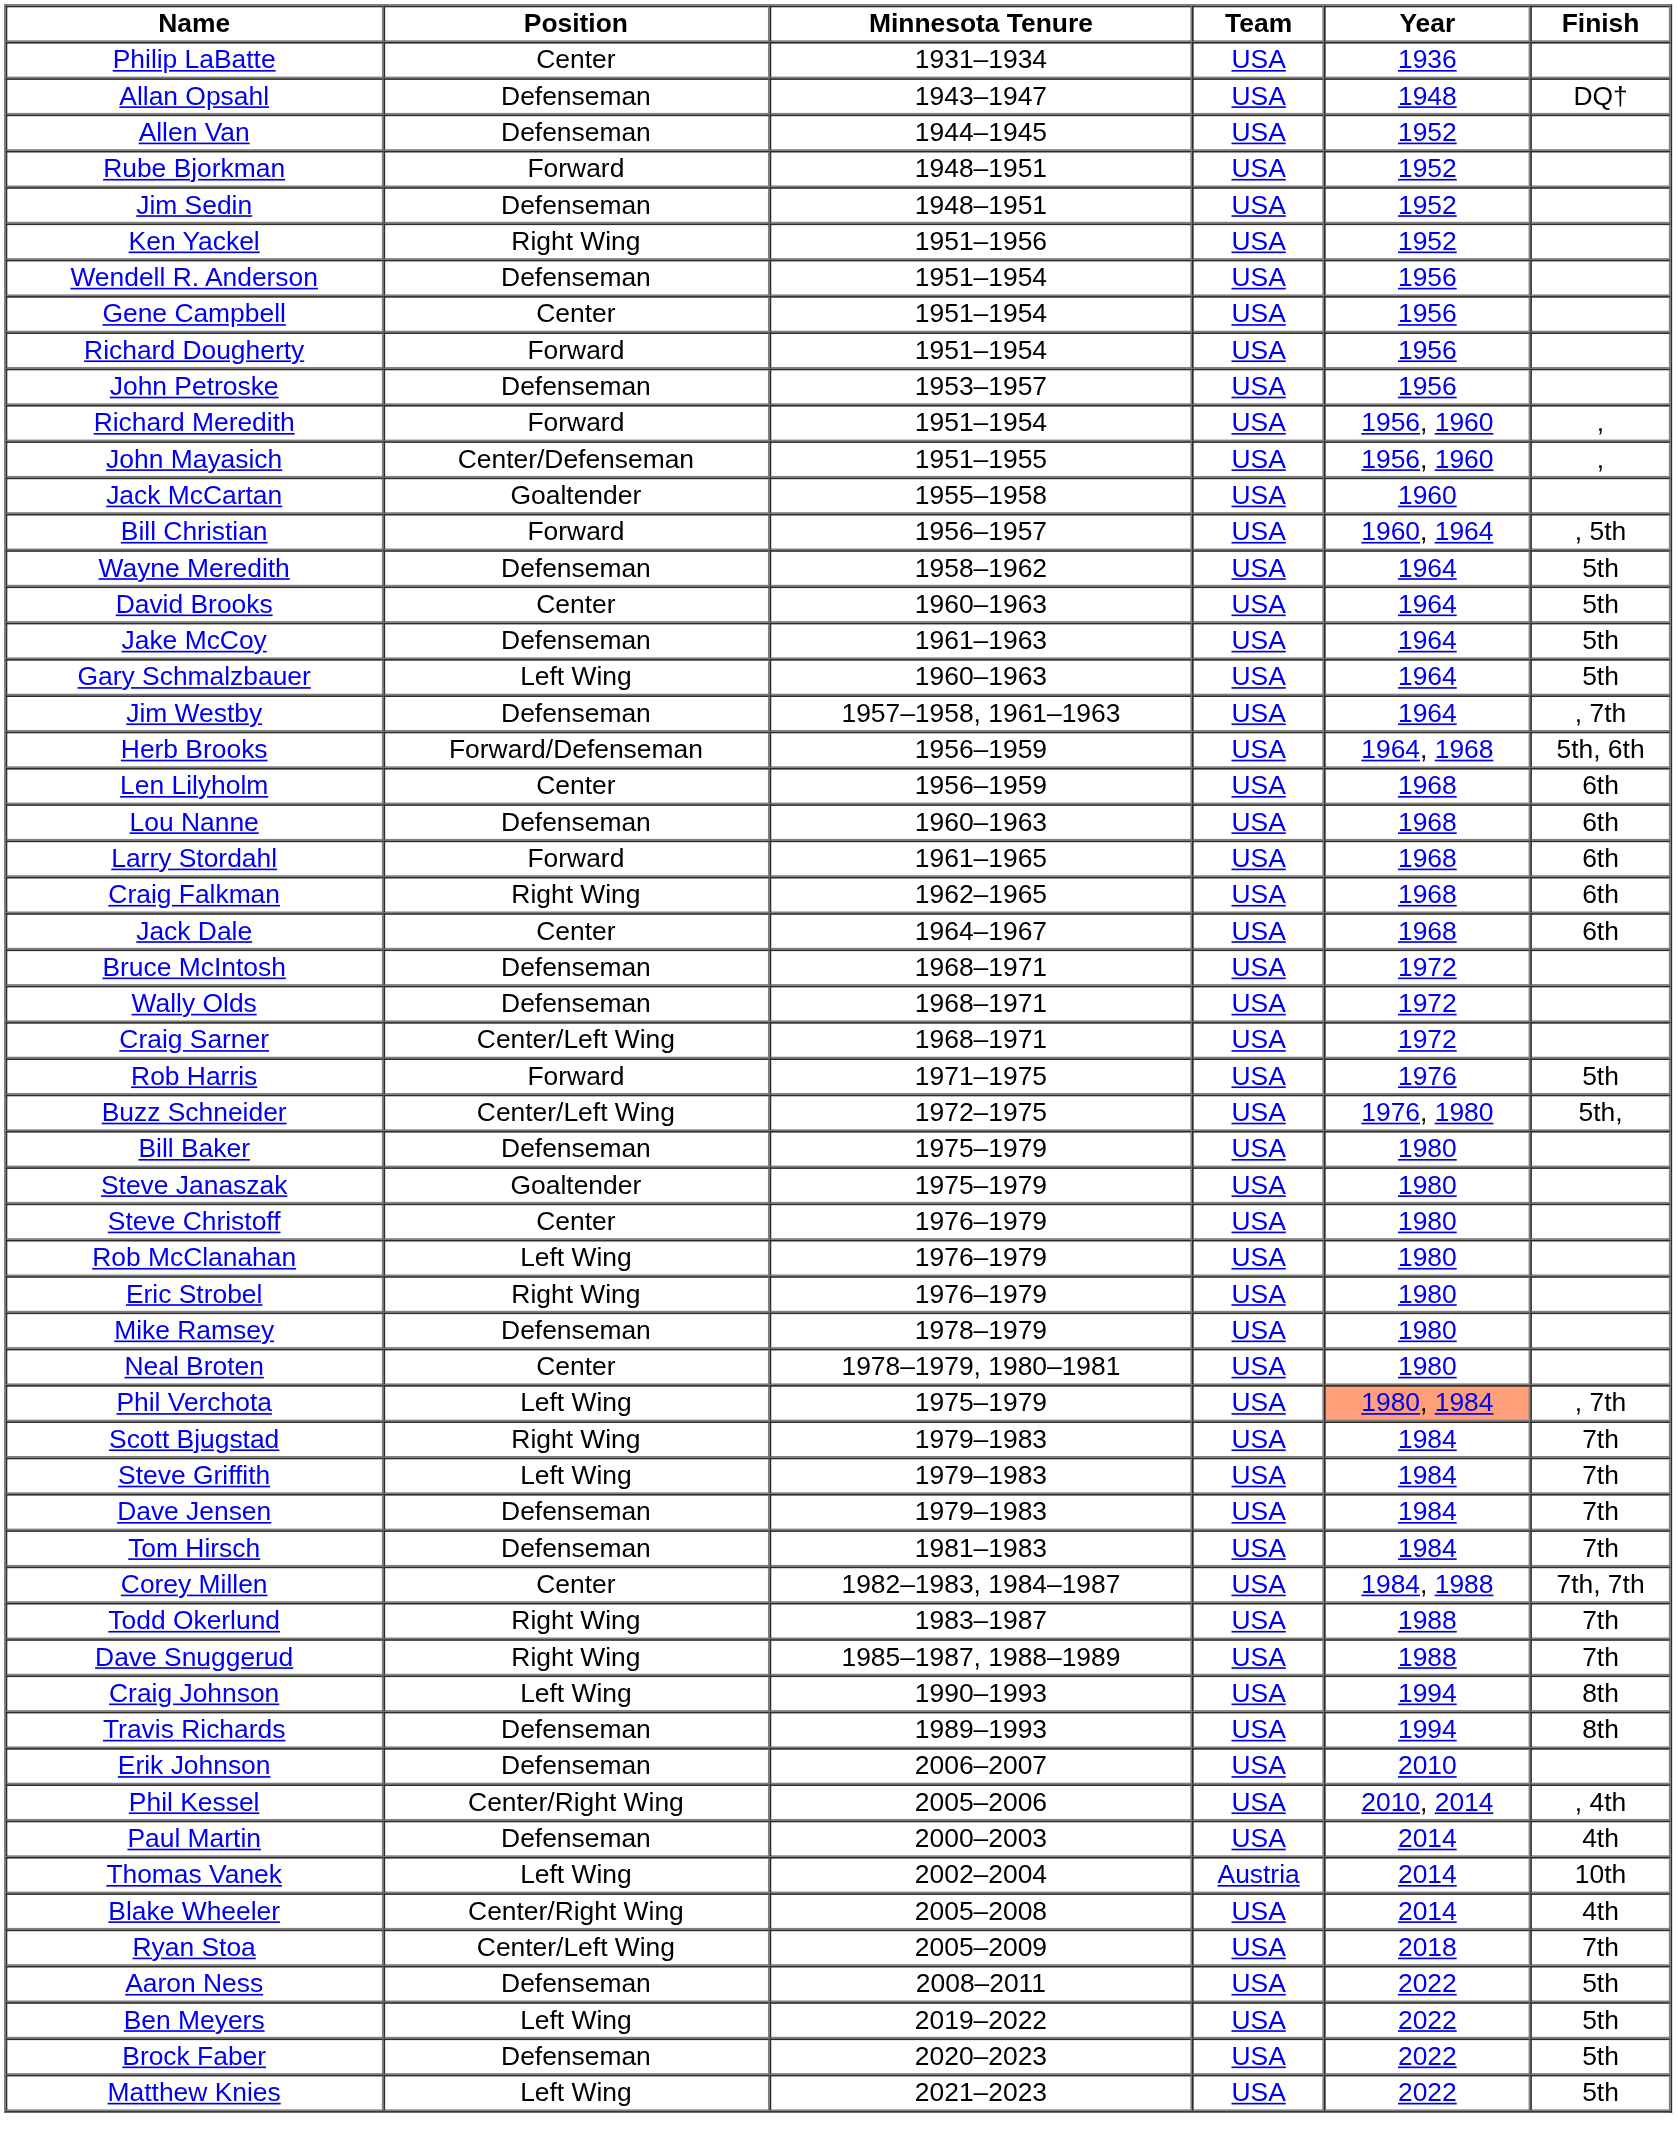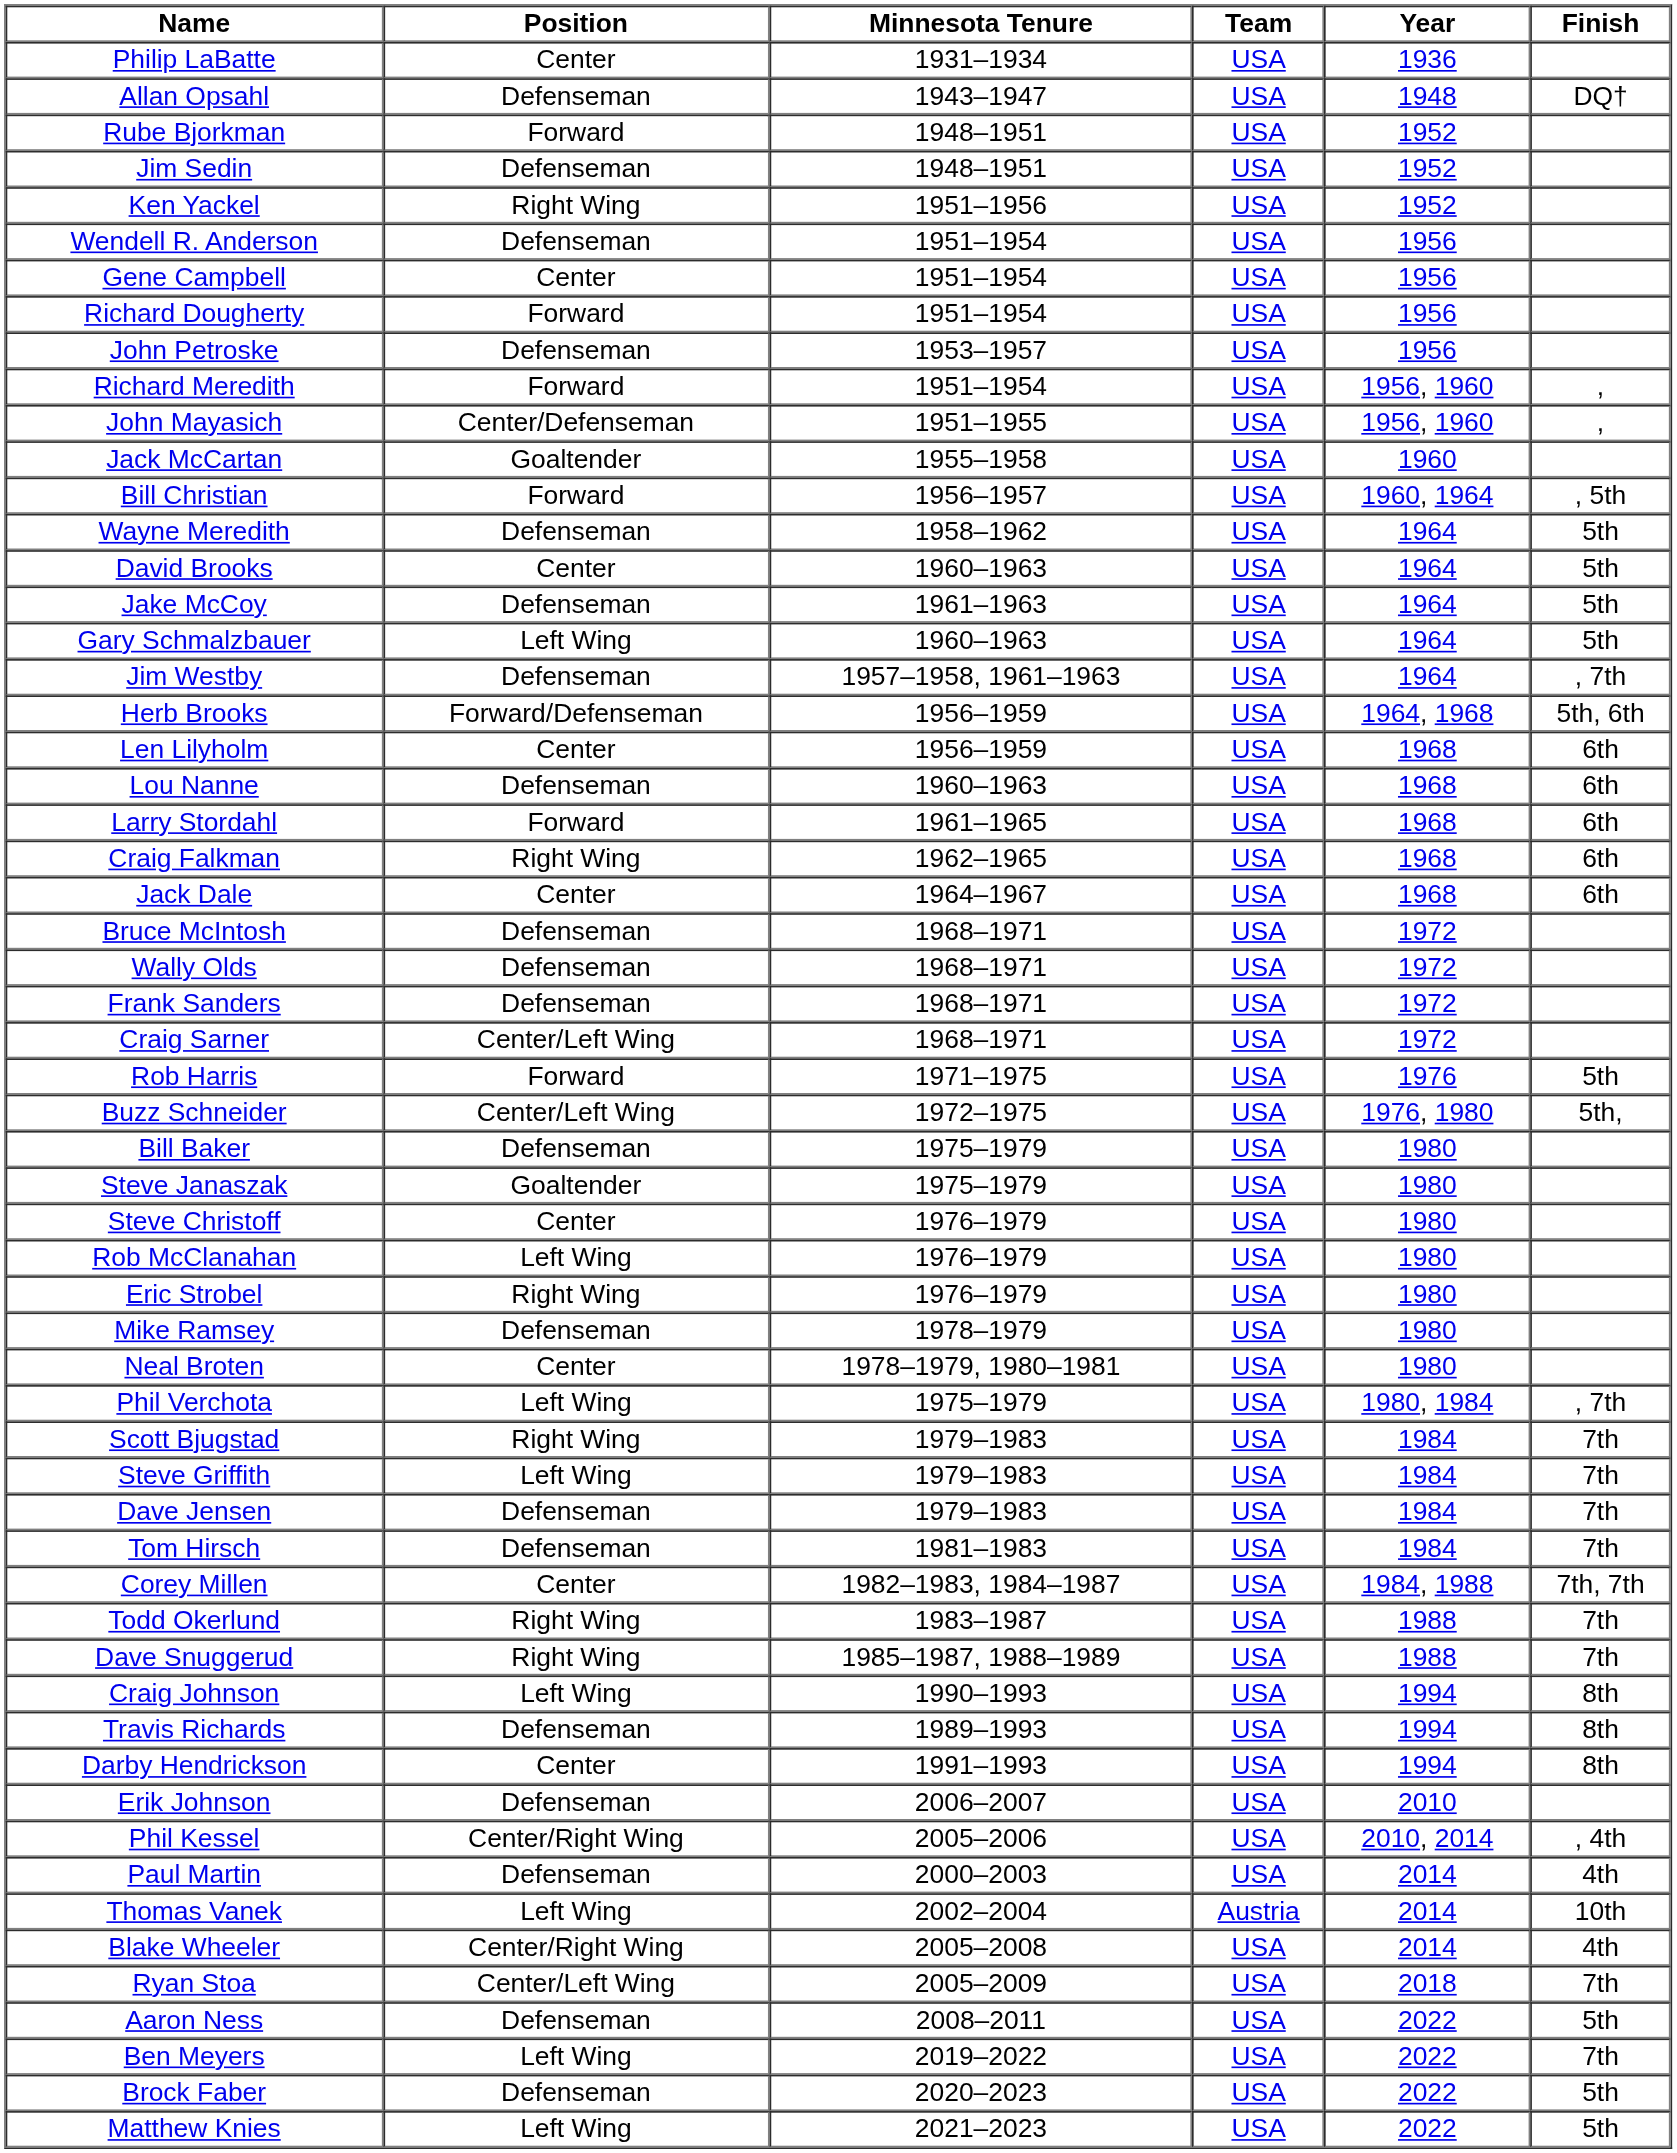- row: (194, 132)
+ row: (194, 1003)
(1427, 1402) lightsalmon background -> (1427, 1402) no background
+ row: (194, 1765)
(1601, 2019) 5th -> (1601, 2056) 7th
